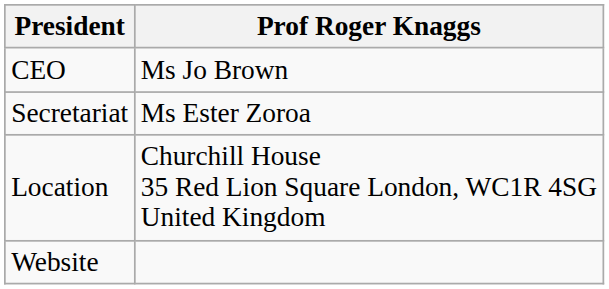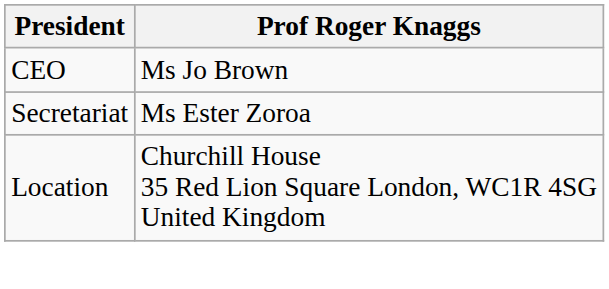- row: (55, 261)
